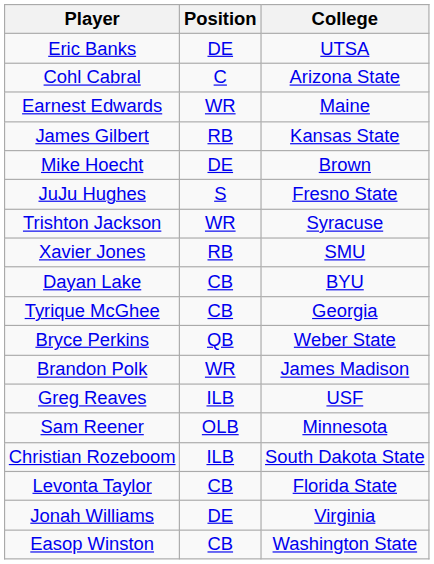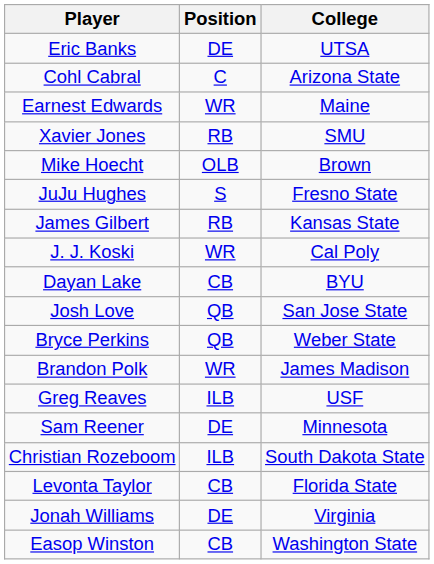rows swapped: (92, 135) <-> (92, 252)
(220, 164) DE -> (220, 164) OLB
- row: (92, 223)
+ row: (92, 252)
+ row: (92, 310)
- row: (92, 310)
(220, 427) OLB -> (220, 427) DE
